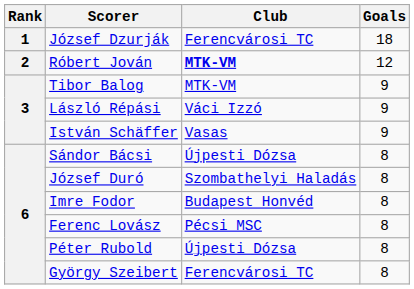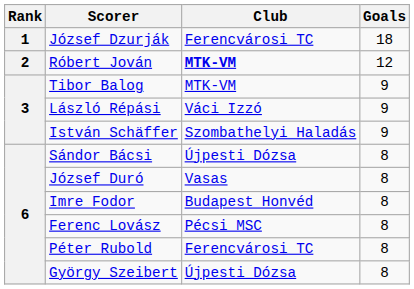(206, 133) Vasas -> (270, 133) Szombathelyi Haladás
(270, 179) Szombathelyi Haladás -> (206, 179) Vasas
(240, 249) Újpesti Dózsa -> (249, 249) Ferencvárosi TC
(249, 273) Ferencvárosi TC -> (240, 273) Újpesti Dózsa
